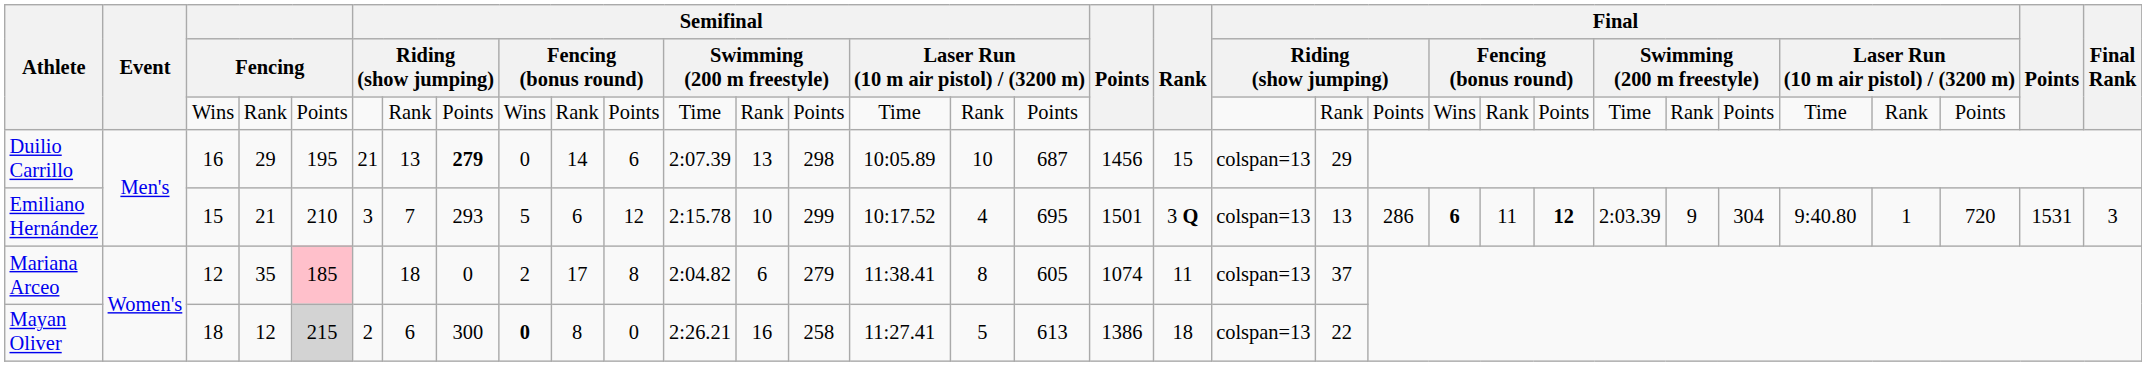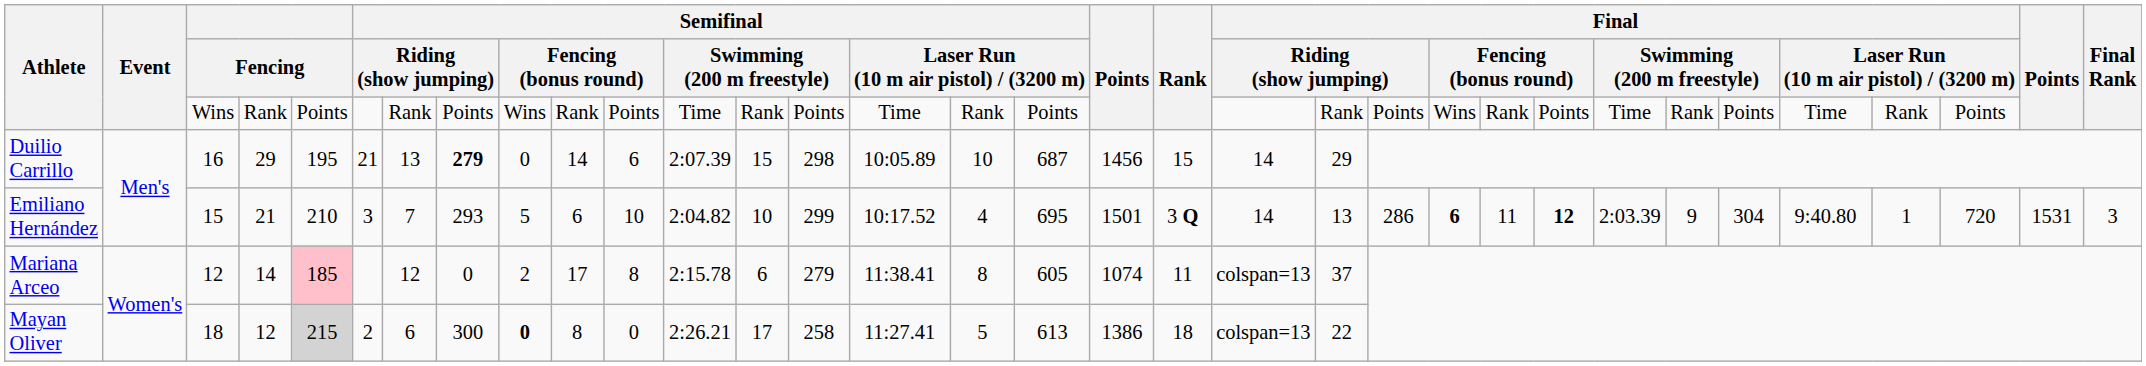(762, 159) 13 -> (762, 159) 15
(1263, 159) colspan=13 -> (1263, 159) 14
(634, 217) 12 -> (634, 217) 10
(700, 217) 2:15.78 -> (700, 217) 2:04.82
(1263, 217) colspan=13 -> (1263, 217) 14
(265, 274) 35 -> (265, 274) 14
(410, 274) 18 -> (410, 274) 12
(700, 274) 2:04.82 -> (700, 274) 2:15.78
(762, 332) 16 -> (762, 332) 17
